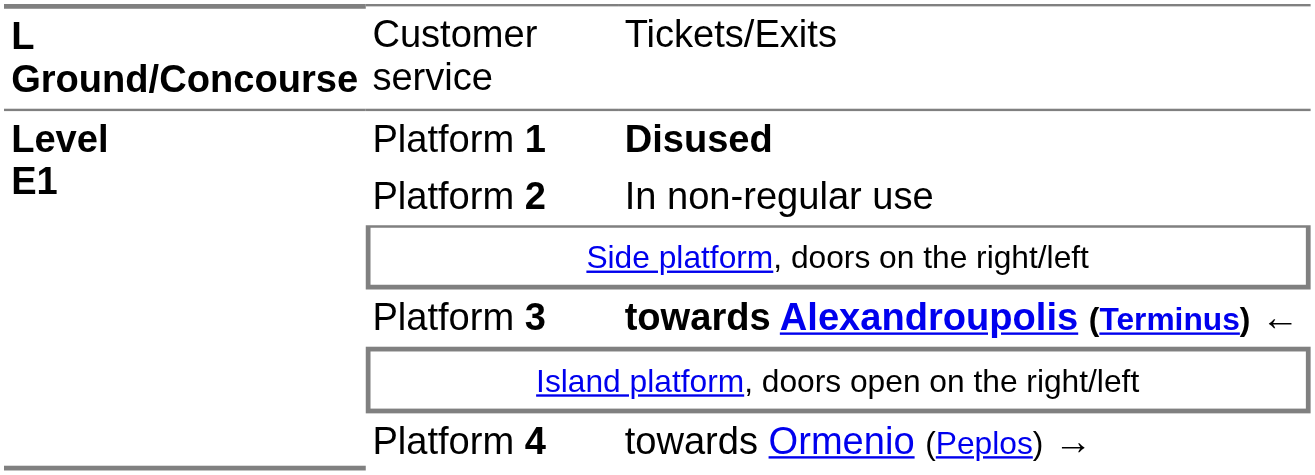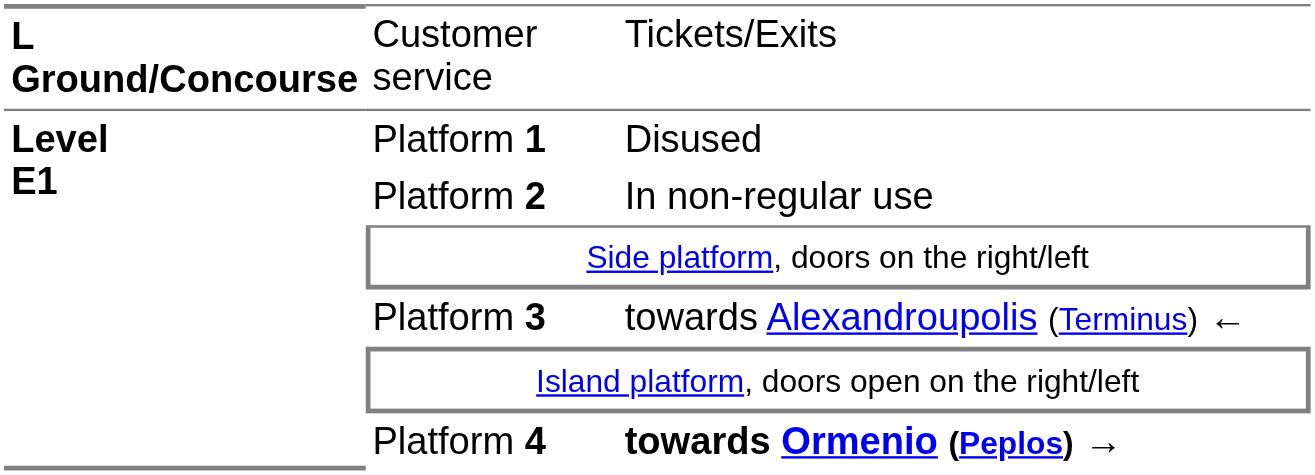(699, 138) bold -> (693, 138) normal
(962, 317) bold -> (936, 317) normal
(858, 441) normal -> (873, 441) bold
